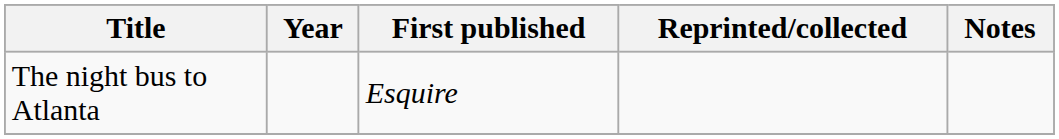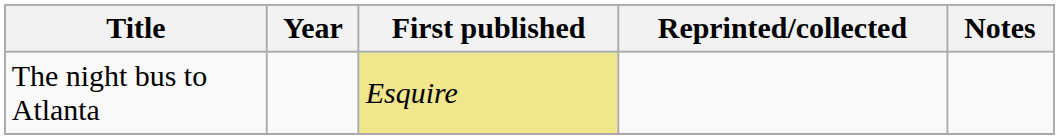(412, 92) no background -> (412, 92) khaki background
